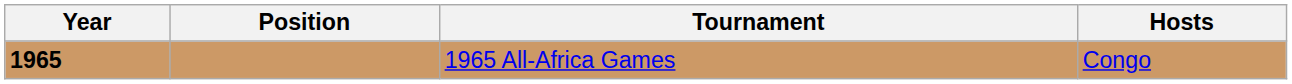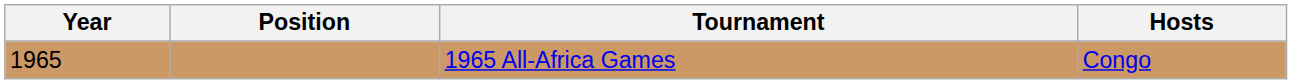(36, 59) bold -> (36, 59) normal
